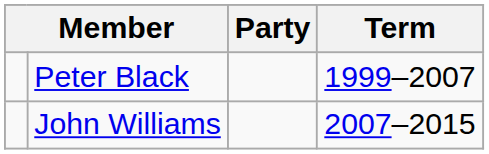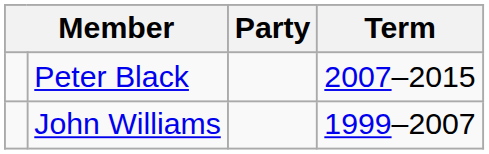(400, 76) 1999–2007 -> (400, 76) 2007–2015
(400, 124) 2007–2015 -> (400, 124) 1999–2007
